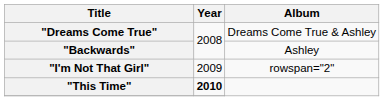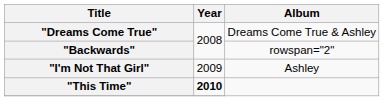(302, 50) Ashley -> (302, 50) rowspan="2"
(302, 68) rowspan="2" -> (302, 68) Ashley
